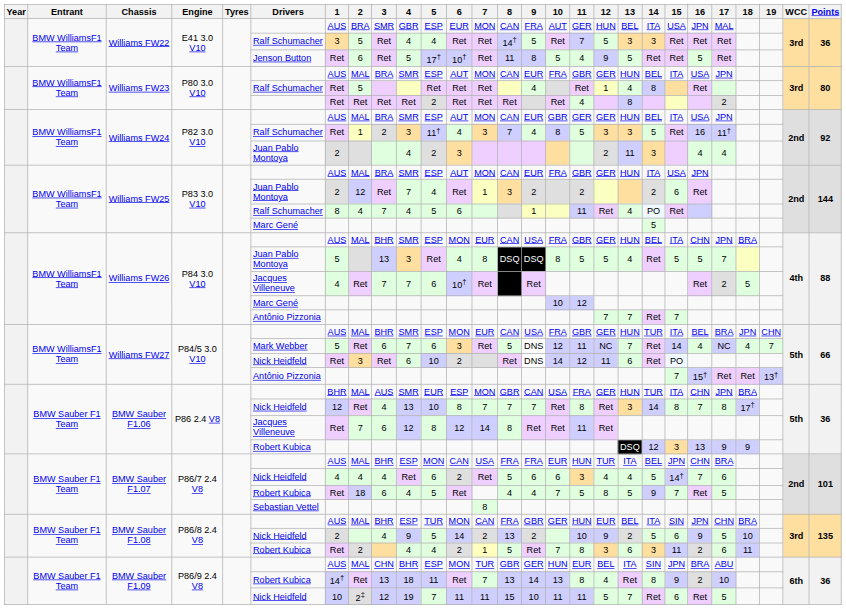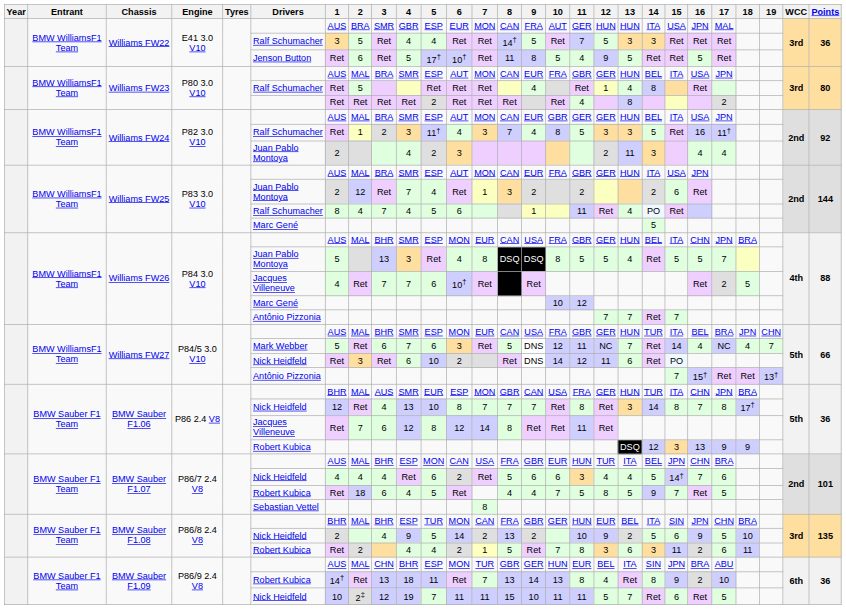(630, 25) BEL -> (630, 25) HUN
(534, 461) FRA -> (534, 461) GBR
(337, 521) AUS -> (337, 521) BHR
